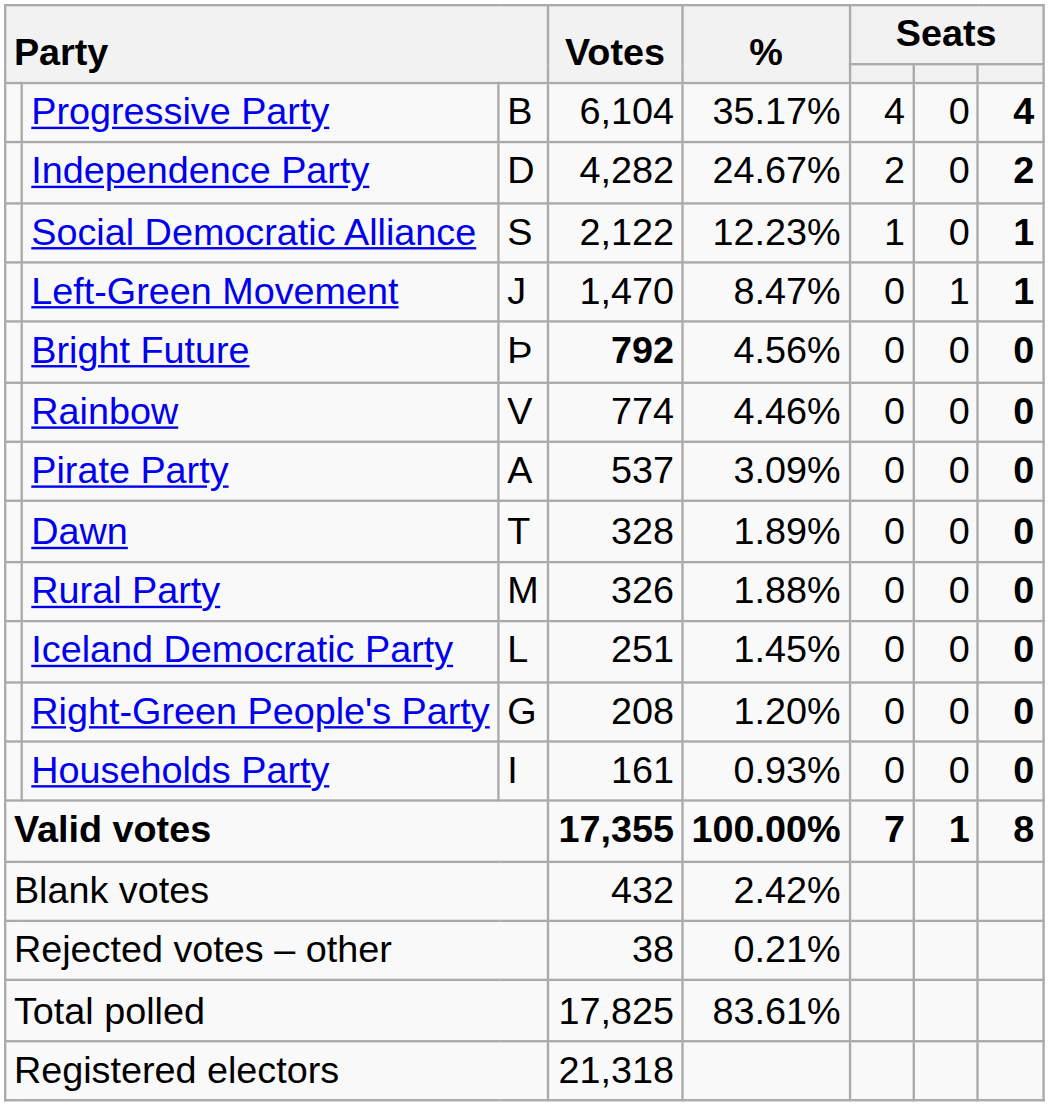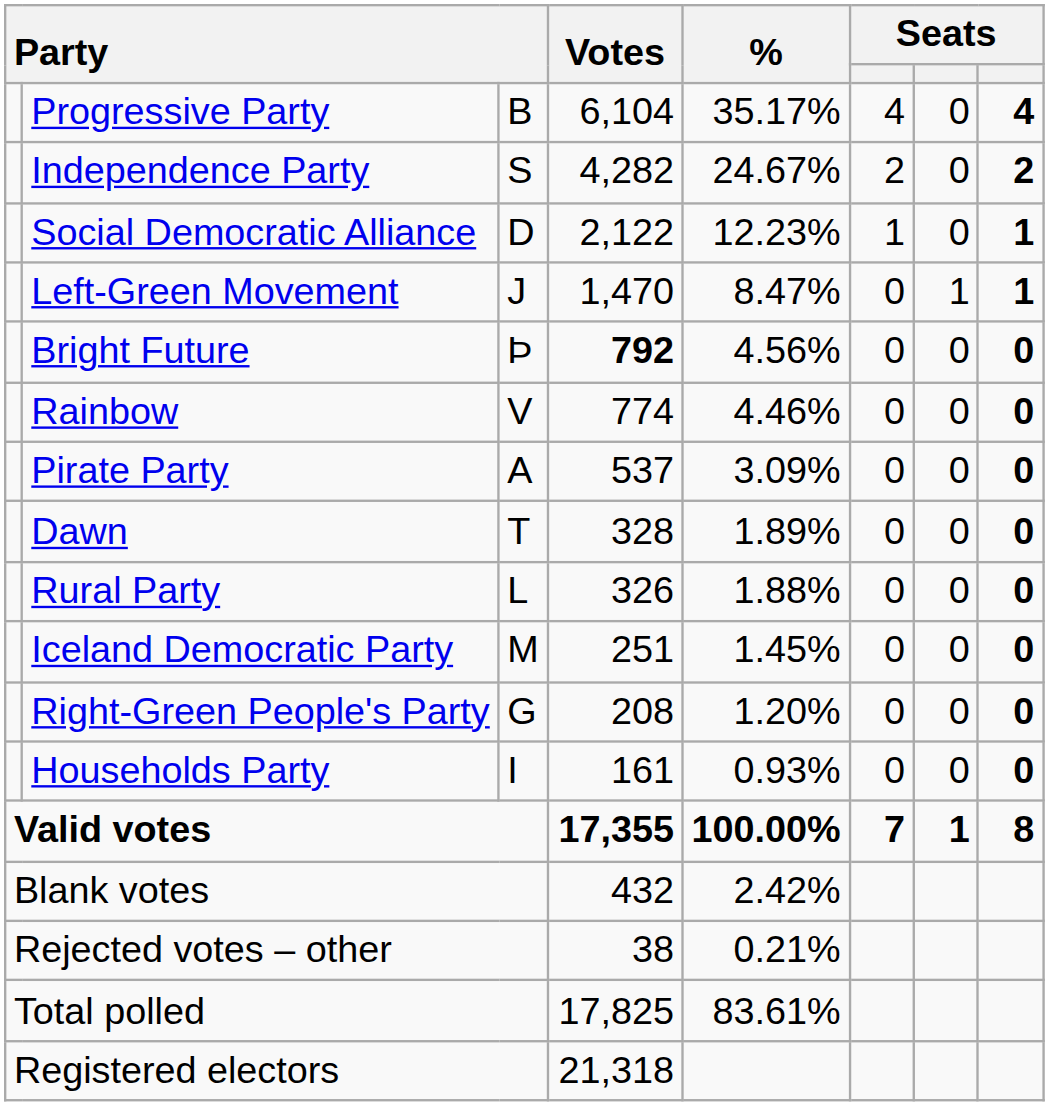(521, 171) D -> (520, 171) S
(520, 231) S -> (521, 231) D
(523, 590) M -> (518, 590) L
(518, 650) L -> (523, 650) M
